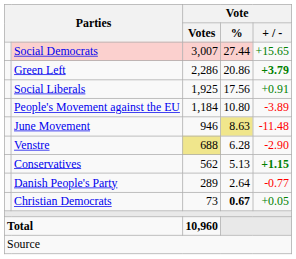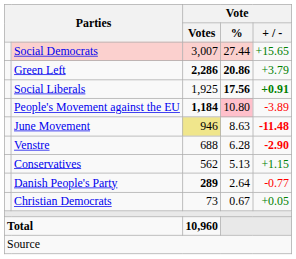(205, 70) normal -> (205, 70) bold
(237, 70) normal -> (237, 70) bold
(275, 70) bold -> (275, 70) normal
(237, 88) normal -> (237, 88) bold
(275, 88) normal -> (275, 88) bold
(205, 107) normal -> (205, 107) bold
(237, 107) no background -> (237, 107) pink background
(209, 126) no background -> (209, 126) khaki background
(240, 126) khaki background -> (240, 126) no background
(274, 126) normal -> (274, 126) bold
(209, 145) khaki background -> (209, 145) no background
(276, 145) normal -> (276, 145) bold
(275, 164) bold -> (275, 164) normal
(209, 182) normal -> (209, 182) bold
(240, 201) bold -> (240, 201) normal
